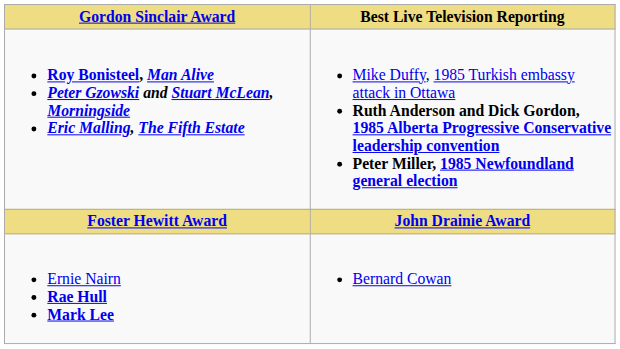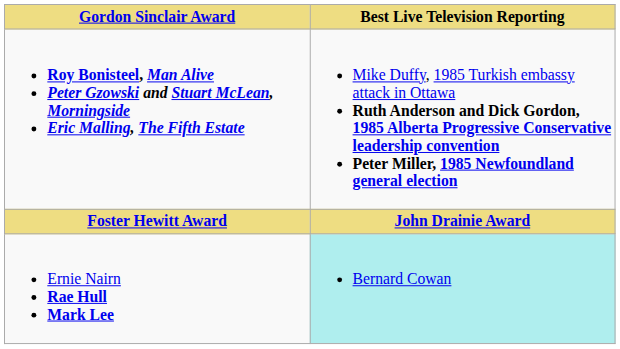(462, 280) no background -> (462, 280) paleturquoise background
